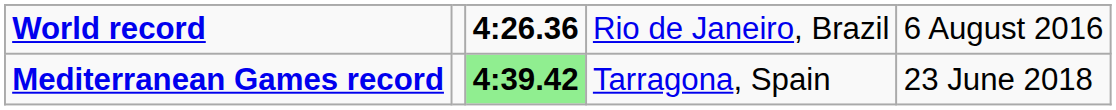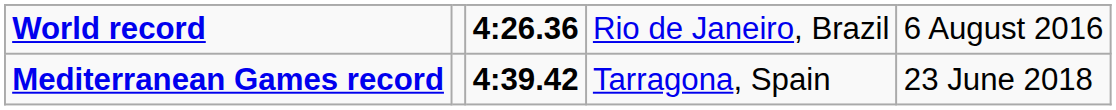(526, 78) lightgreen background -> (526, 78) no background
